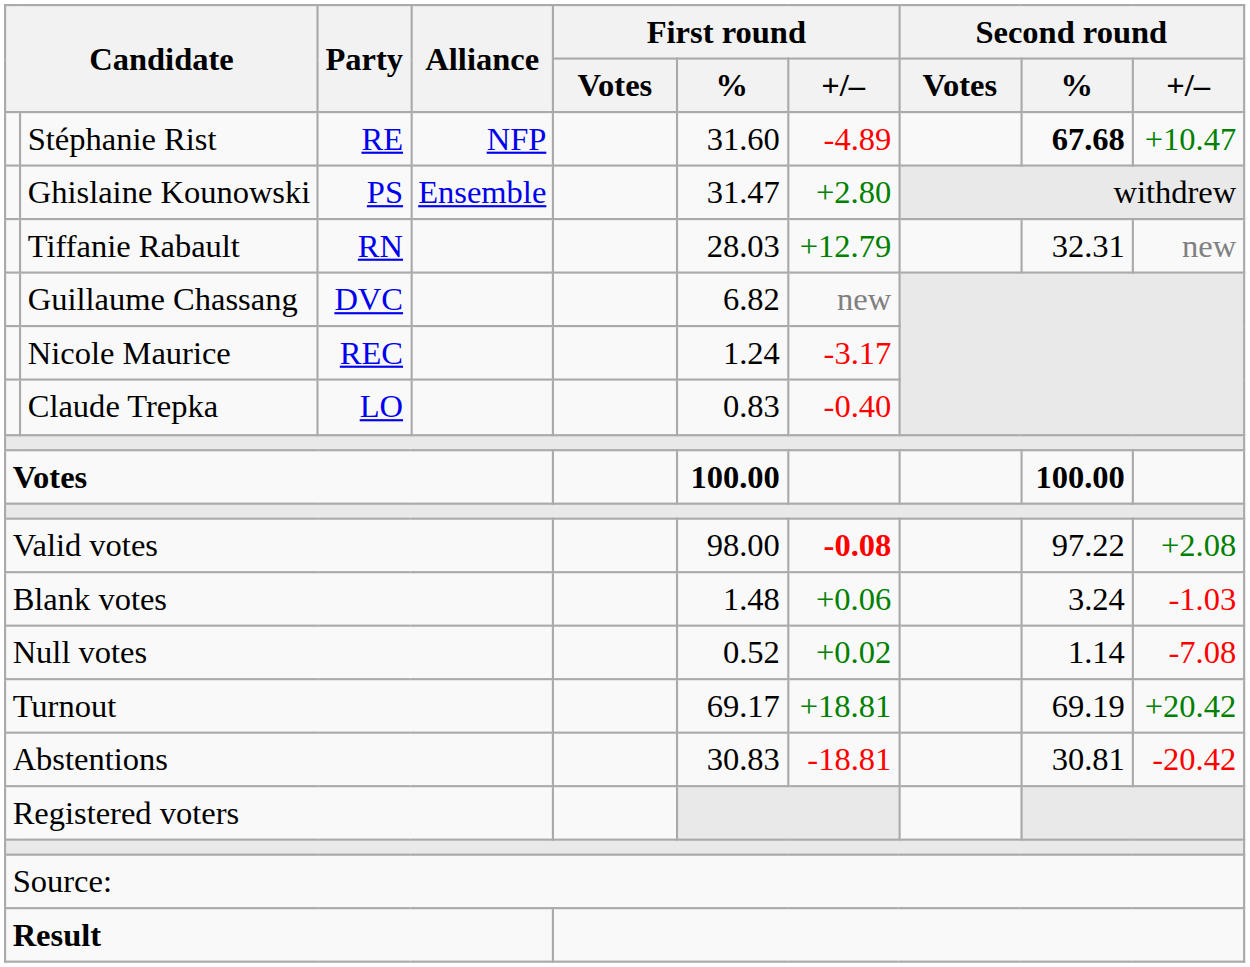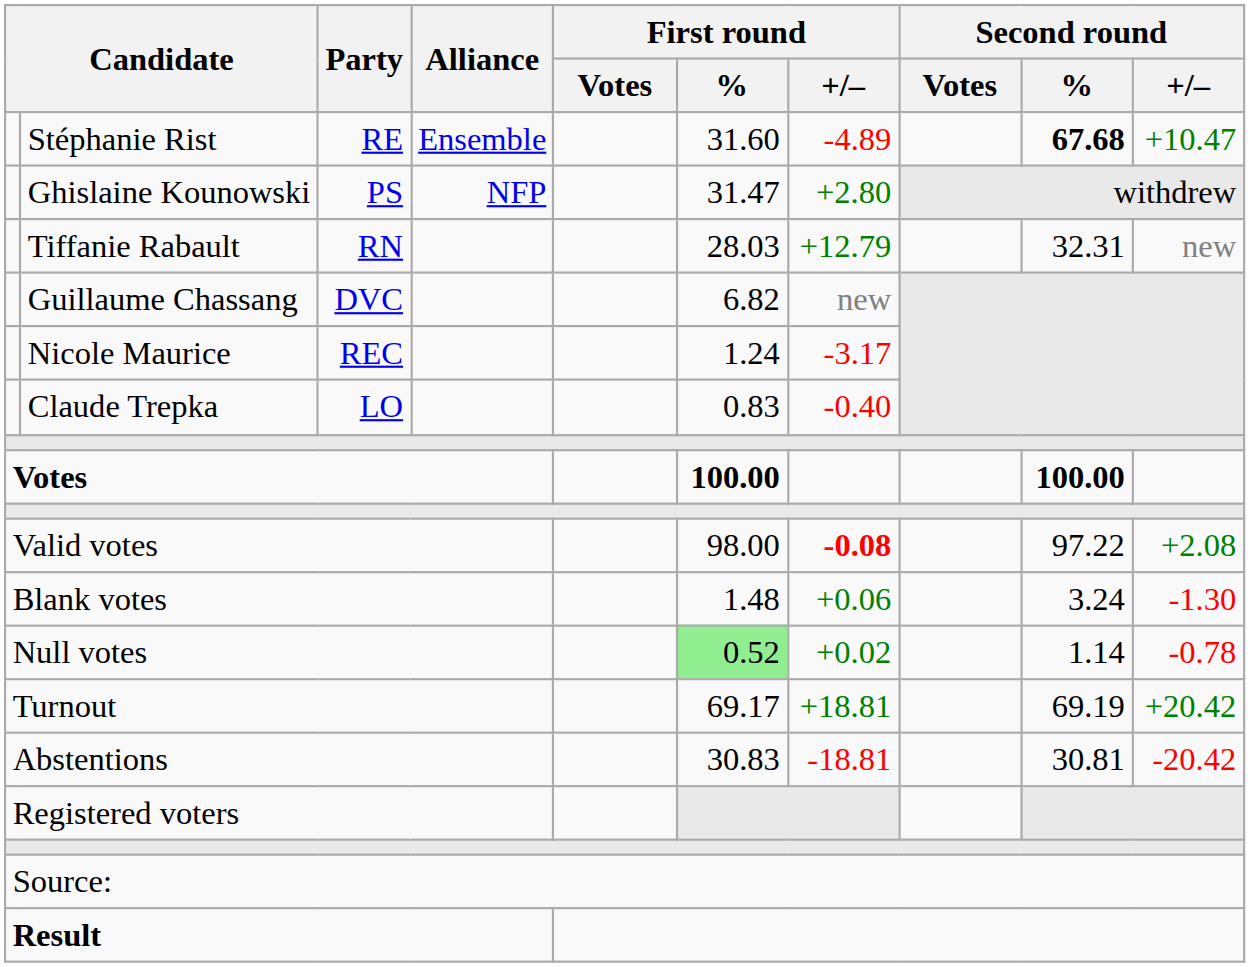(516, 138) NFP -> (482, 138) Ensemble
(482, 192) Ensemble -> (516, 192) NFP
(1202, 598) -1.03 -> (1202, 598) -1.30
(751, 651) no background -> (751, 651) lightgreen background
(1202, 651) -7.08 -> (1202, 651) -0.78
